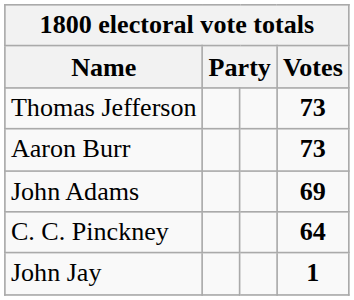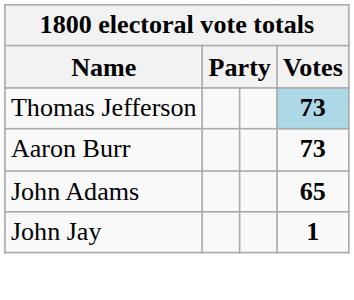(313, 107) no background -> (313, 107) lightblue background
(313, 190) 69 -> (313, 190) 65
- row: (90, 231)
